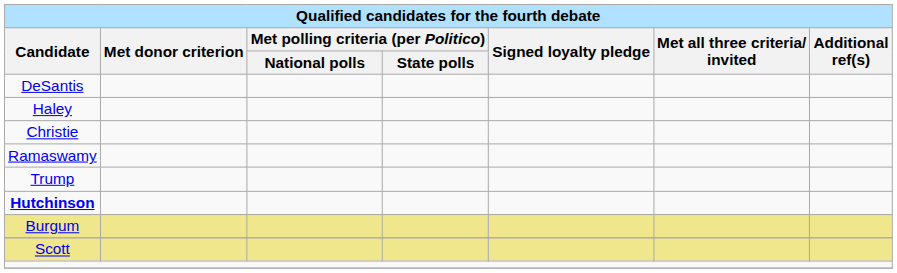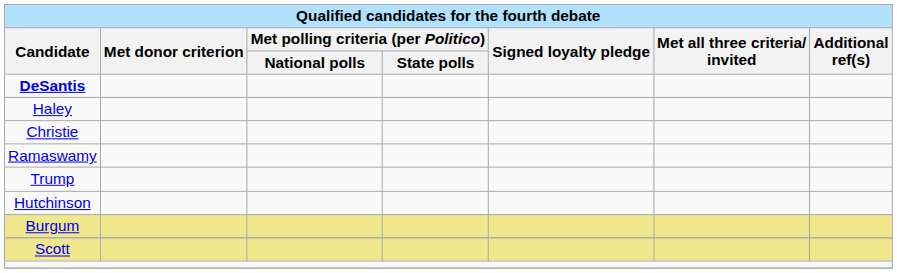(52, 86) normal -> (52, 86) bold
(52, 202) bold -> (52, 202) normal
